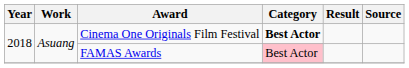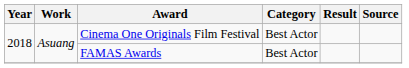(293, 33) bold -> (291, 33) normal
(291, 53) pink background -> (291, 53) no background
